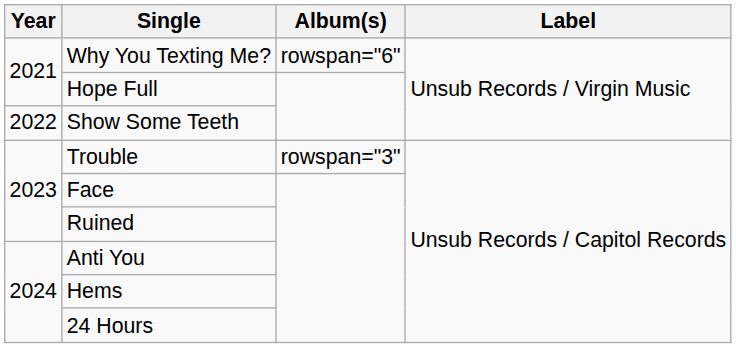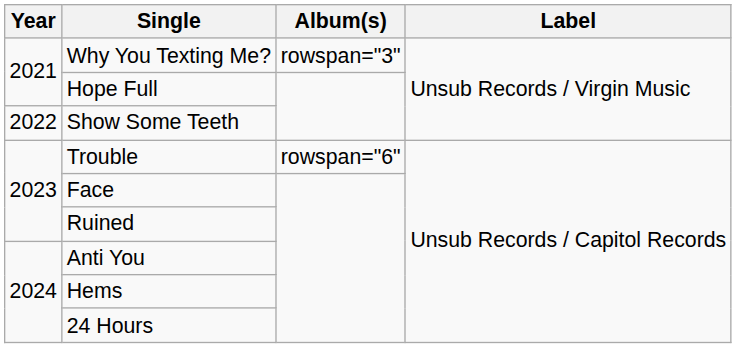(341, 55) rowspan="6" -> (341, 55) rowspan="3"
(341, 156) rowspan="3" -> (341, 156) rowspan="6"
